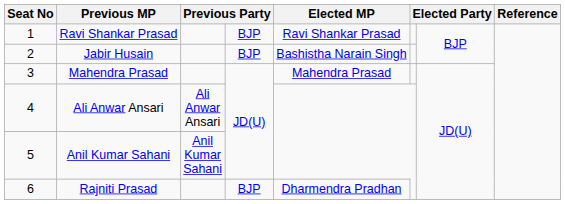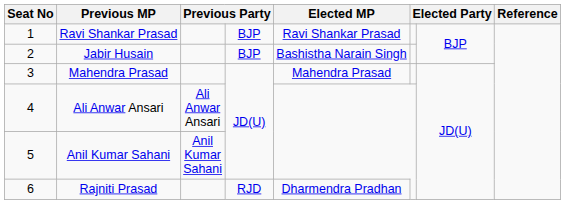(249, 189) BJP -> (249, 189) RJD
